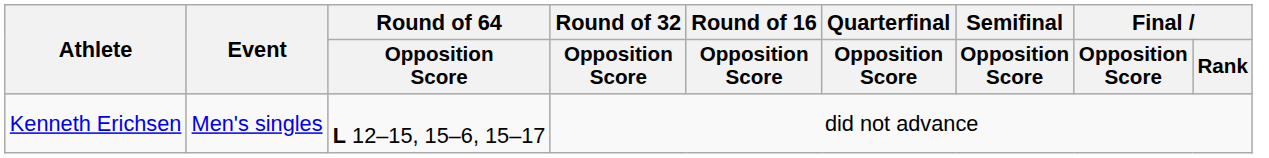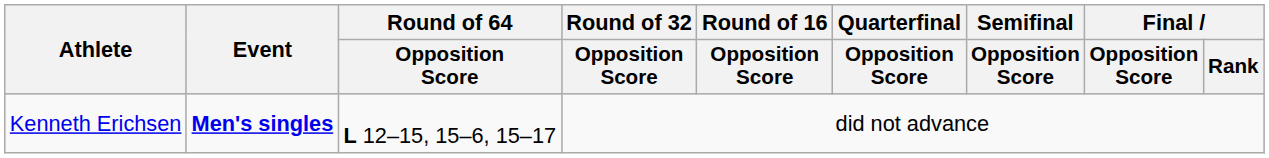(257, 124) normal -> (262, 124) bold
